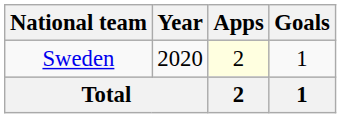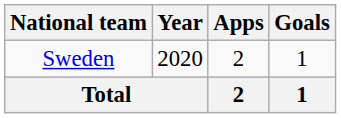(239, 58) lightyellow background -> (239, 58) no background
